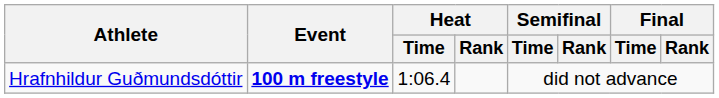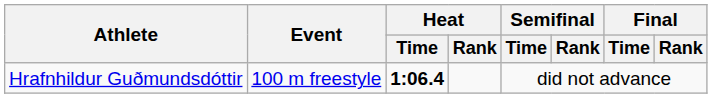(320, 78) bold -> (316, 78) normal
(424, 78) normal -> (417, 78) bold
